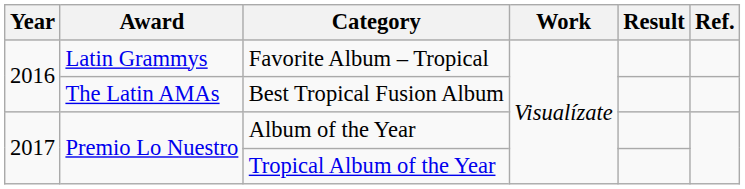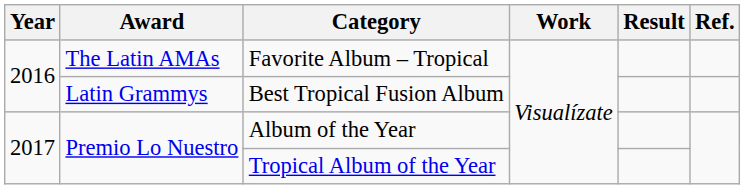(137, 58) Latin Grammys -> (142, 58) The Latin AMAs
(142, 93) The Latin AMAs -> (137, 93) Latin Grammys
